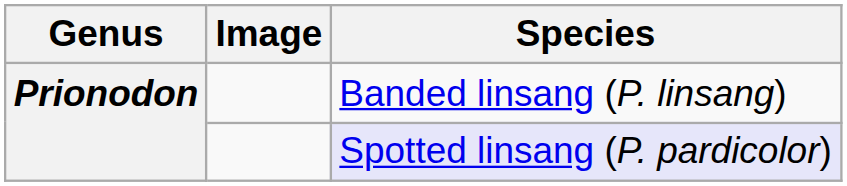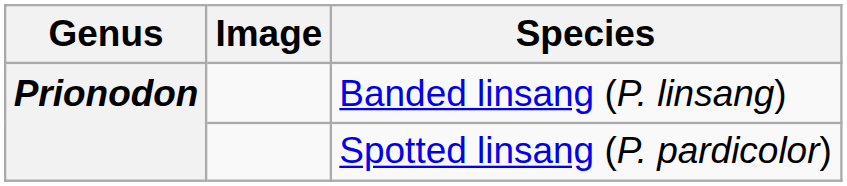(586, 151) lavender background -> (586, 151) no background
